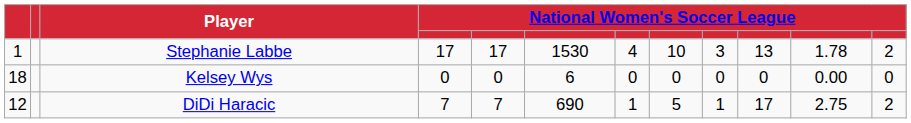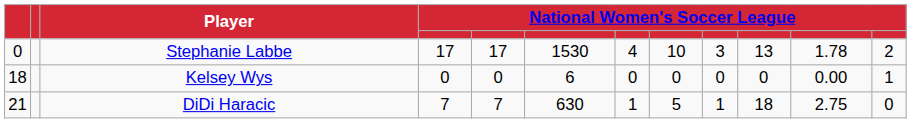(18, 51) 1 -> (18, 51) 0
(889, 78) 0 -> (889, 78) 1
(18, 104) 12 -> (18, 104) 21
(570, 104) 690 -> (570, 104) 630
(764, 104) 17 -> (764, 104) 18
(889, 104) 2 -> (889, 104) 0
